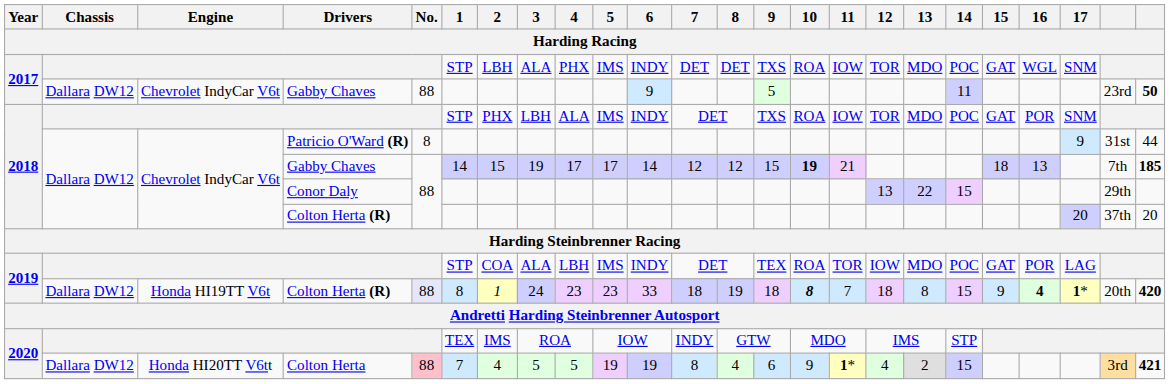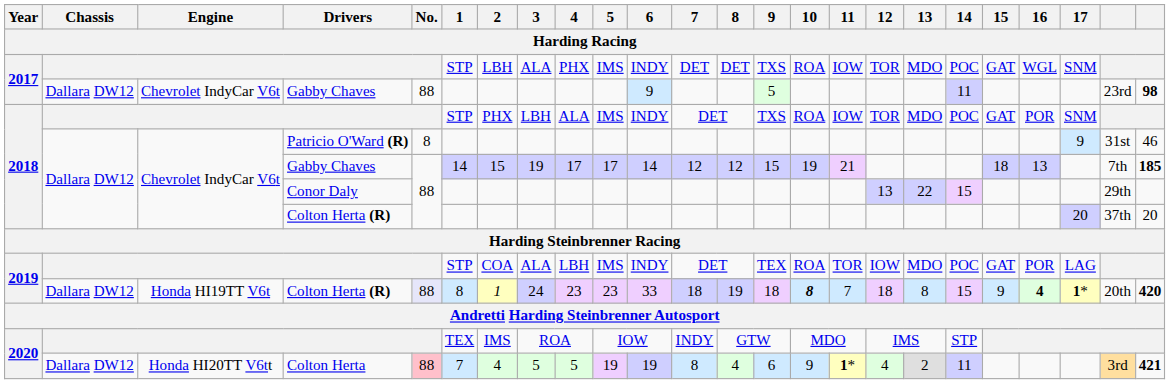(1150, 91) 50 -> (1150, 91) 98
(1150, 141) 44 -> (1150, 141) 46
(809, 165) bold -> (809, 165) normal
(964, 365) 15 -> (964, 365) 11
